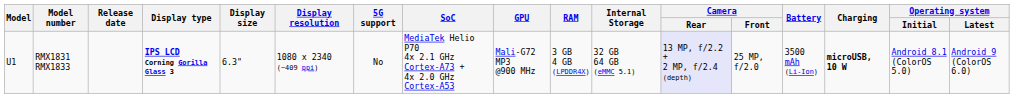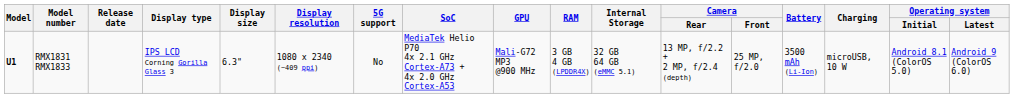(11, 62) normal -> (11, 62) bold
(176, 62) bold -> (176, 62) normal
(693, 62) lavender background -> (693, 62) no background
(849, 62) bold -> (849, 62) normal
